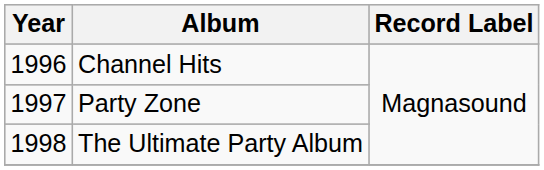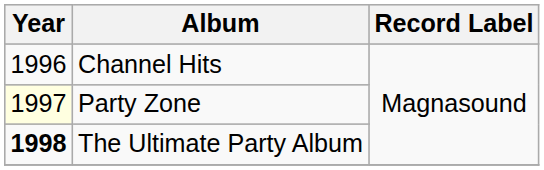(39, 104) no background -> (39, 104) lightyellow background
(39, 143) normal -> (39, 143) bold
